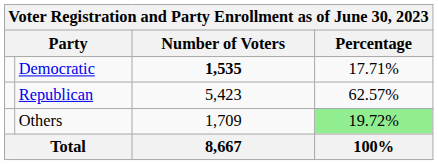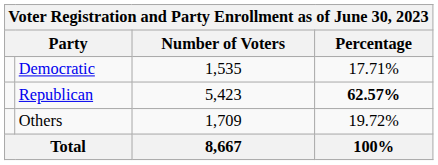(223, 69) bold -> (223, 69) normal
(374, 95) normal -> (374, 95) bold
(374, 120) lightgreen background -> (374, 120) no background
